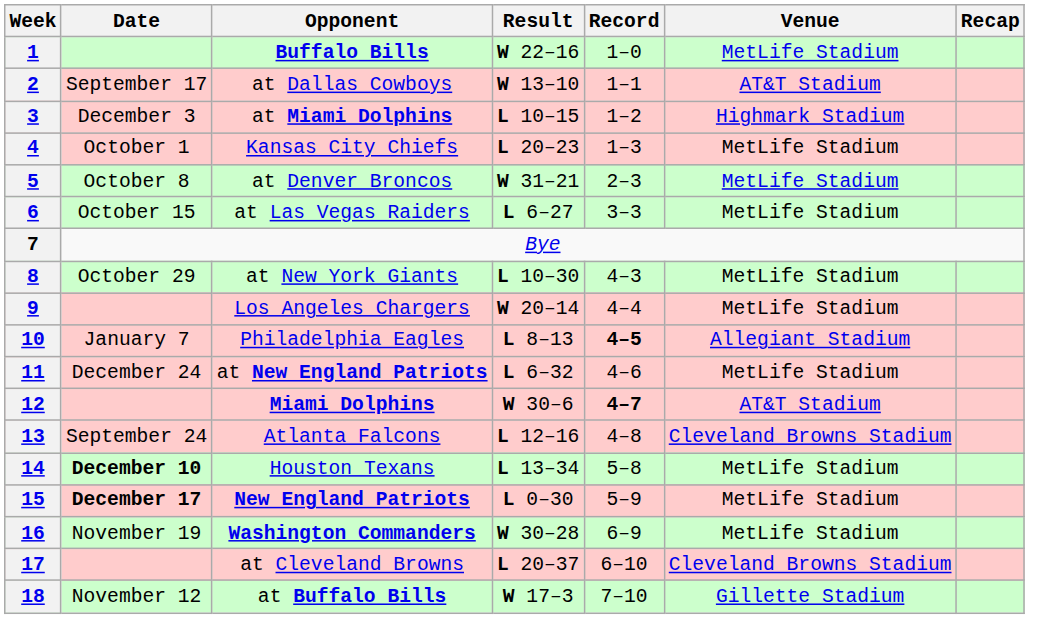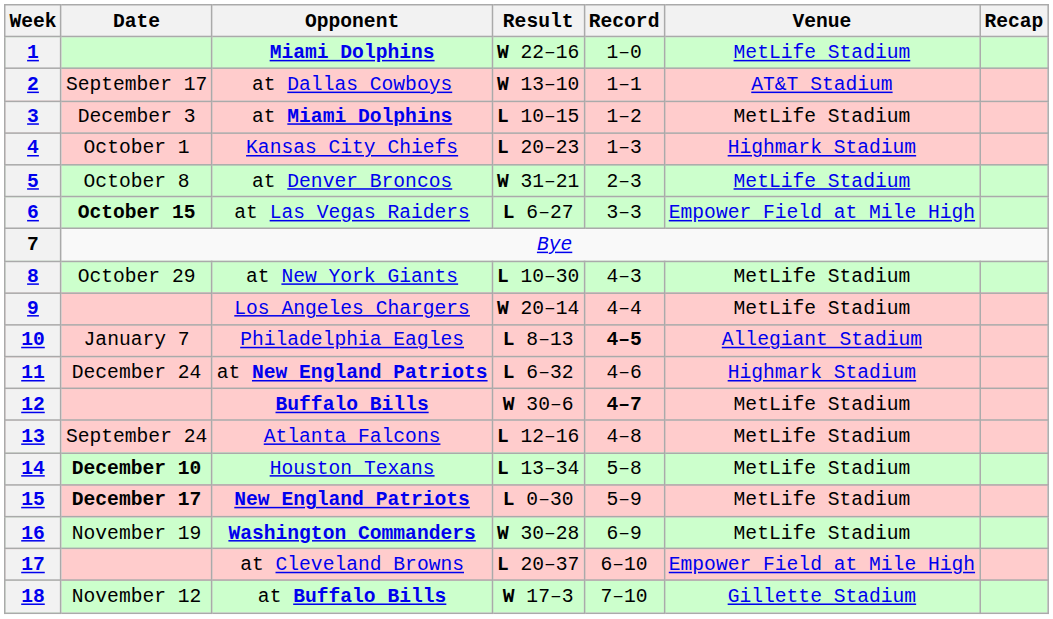(352, 53) Buffalo Bills -> (352, 53) Miami Dolphins
(810, 117) Highmark Stadium -> (822, 117) MetLife Stadium
(810, 149) MetLife Stadium -> (822, 149) Highmark Stadium
(137, 213) normal -> (137, 213) bold
(810, 213) MetLife Stadium -> (822, 213) Empower Field at Mile High
(810, 373) MetLife Stadium -> (822, 373) Highmark Stadium
(352, 405) Miami Dolphins -> (352, 405) Buffalo Bills
(810, 405) AT&T Stadium -> (822, 405) MetLife Stadium
(810, 437) Cleveland Browns Stadium -> (822, 437) MetLife Stadium
(810, 565) Cleveland Browns Stadium -> (822, 565) Empower Field at Mile High
